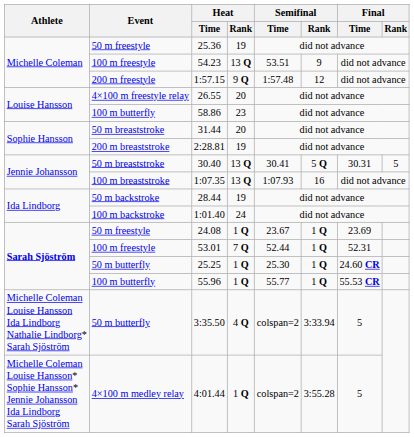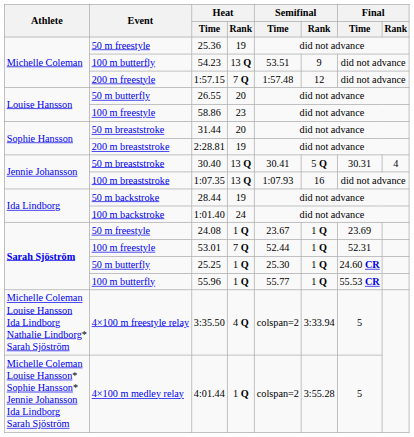(123, 62) 100 m freestyle -> (123, 62) 100 m butterfly
(241, 79) 9 Q -> (241, 79) 7 Q
(140, 96) 4×100 m freestyle relay -> (121, 96) 50 m butterfly
(123, 113) 100 m butterfly -> (123, 113) 100 m freestyle
(396, 164) 5 -> (396, 164) 4
(121, 323) 50 m butterfly -> (140, 323) 4×100 m freestyle relay
